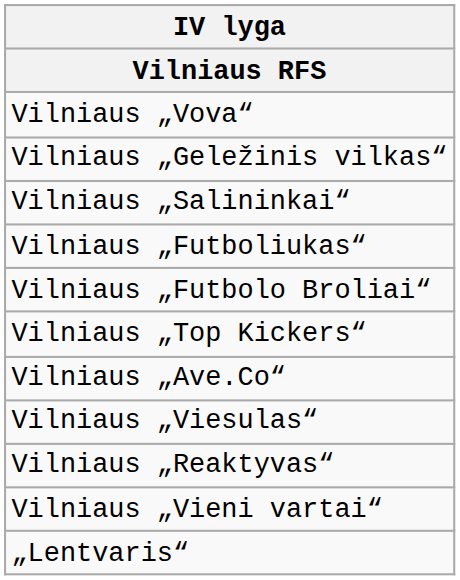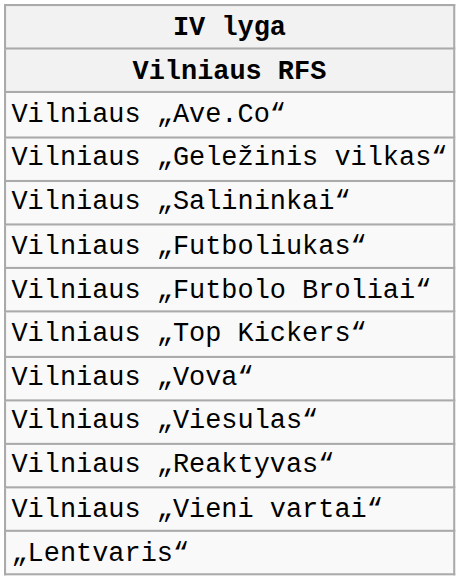(133, 115) Vilniaus „Vova“ -> (149, 115) Vilniaus „Ave.Co“
(149, 378) Vilniaus „Ave.Co“ -> (133, 378) Vilniaus „Vova“
